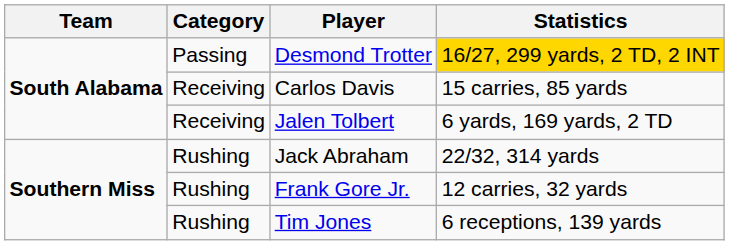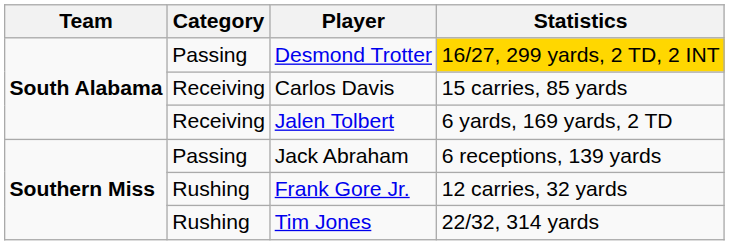(211, 155) Rushing -> (210, 155) Passing
(520, 155) 22/32, 314 yards -> (552, 155) 6 receptions, 139 yards
(552, 222) 6 receptions, 139 yards -> (520, 222) 22/32, 314 yards
